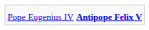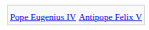(109, 16) bold -> (110, 17) normal
